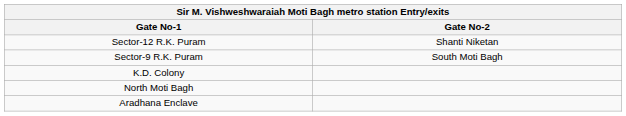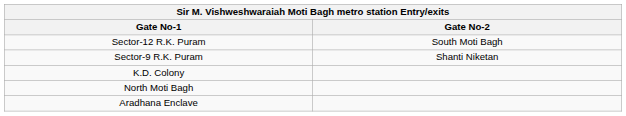(467, 42) Shanti Niketan -> (467, 42) South Moti Bagh
(467, 57) South Moti Bagh -> (467, 57) Shanti Niketan
